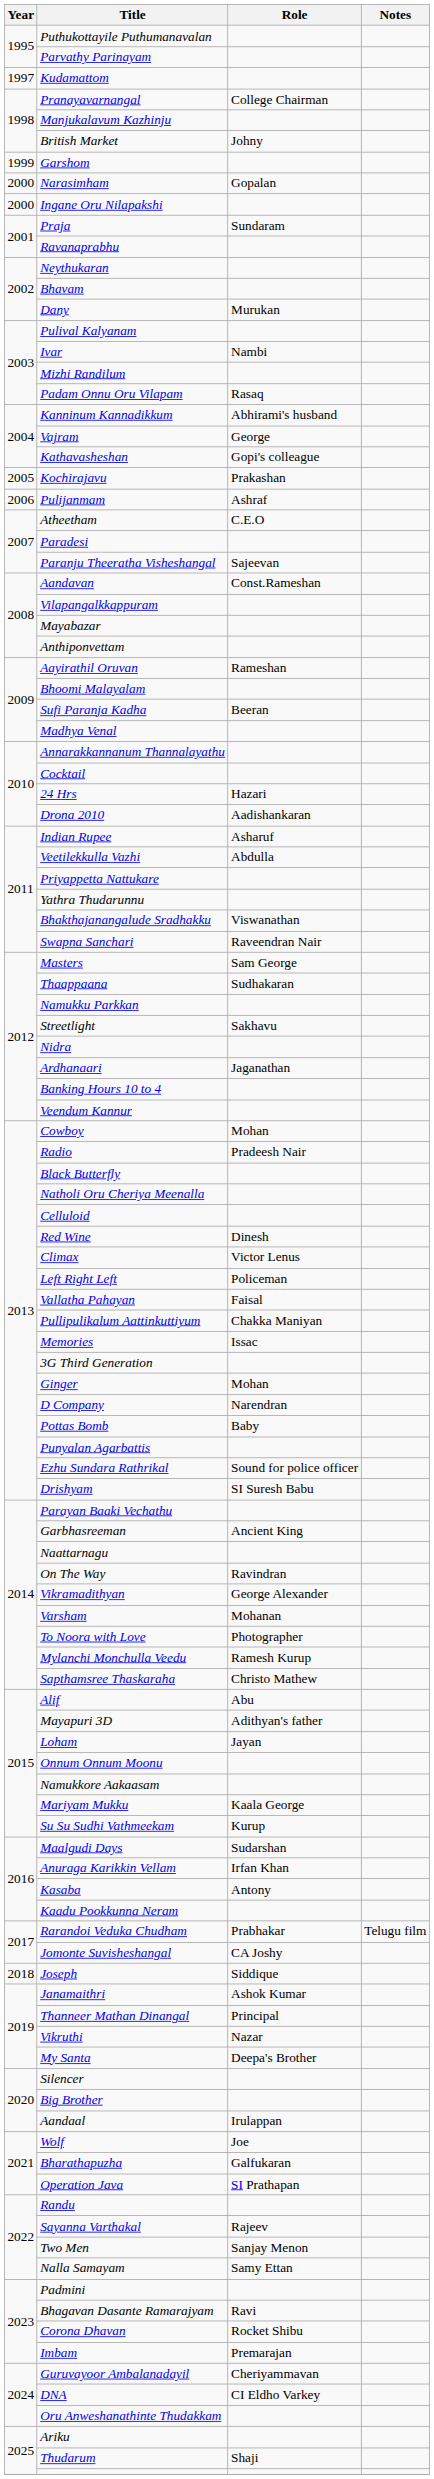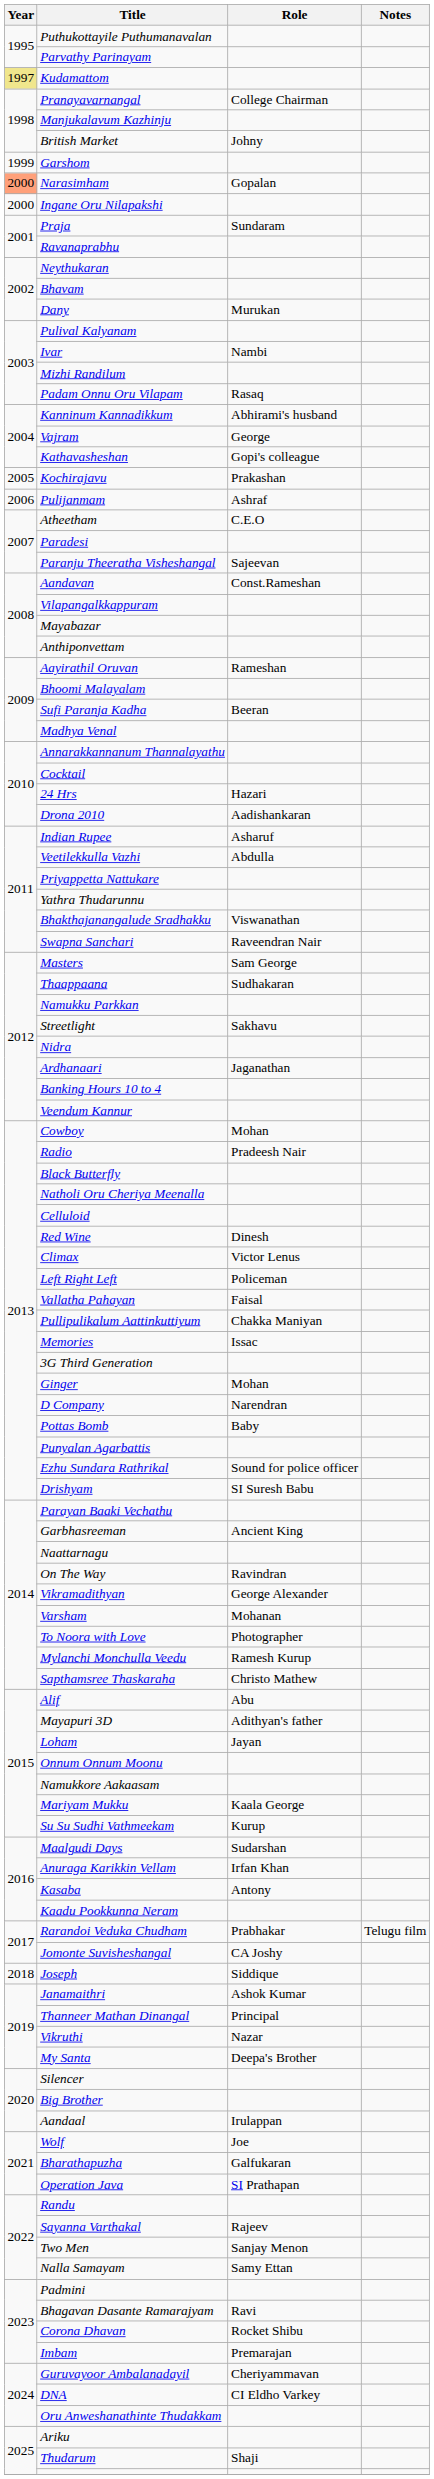(21, 78) no background -> (21, 78) khaki background
(21, 183) no background -> (21, 183) lightsalmon background
